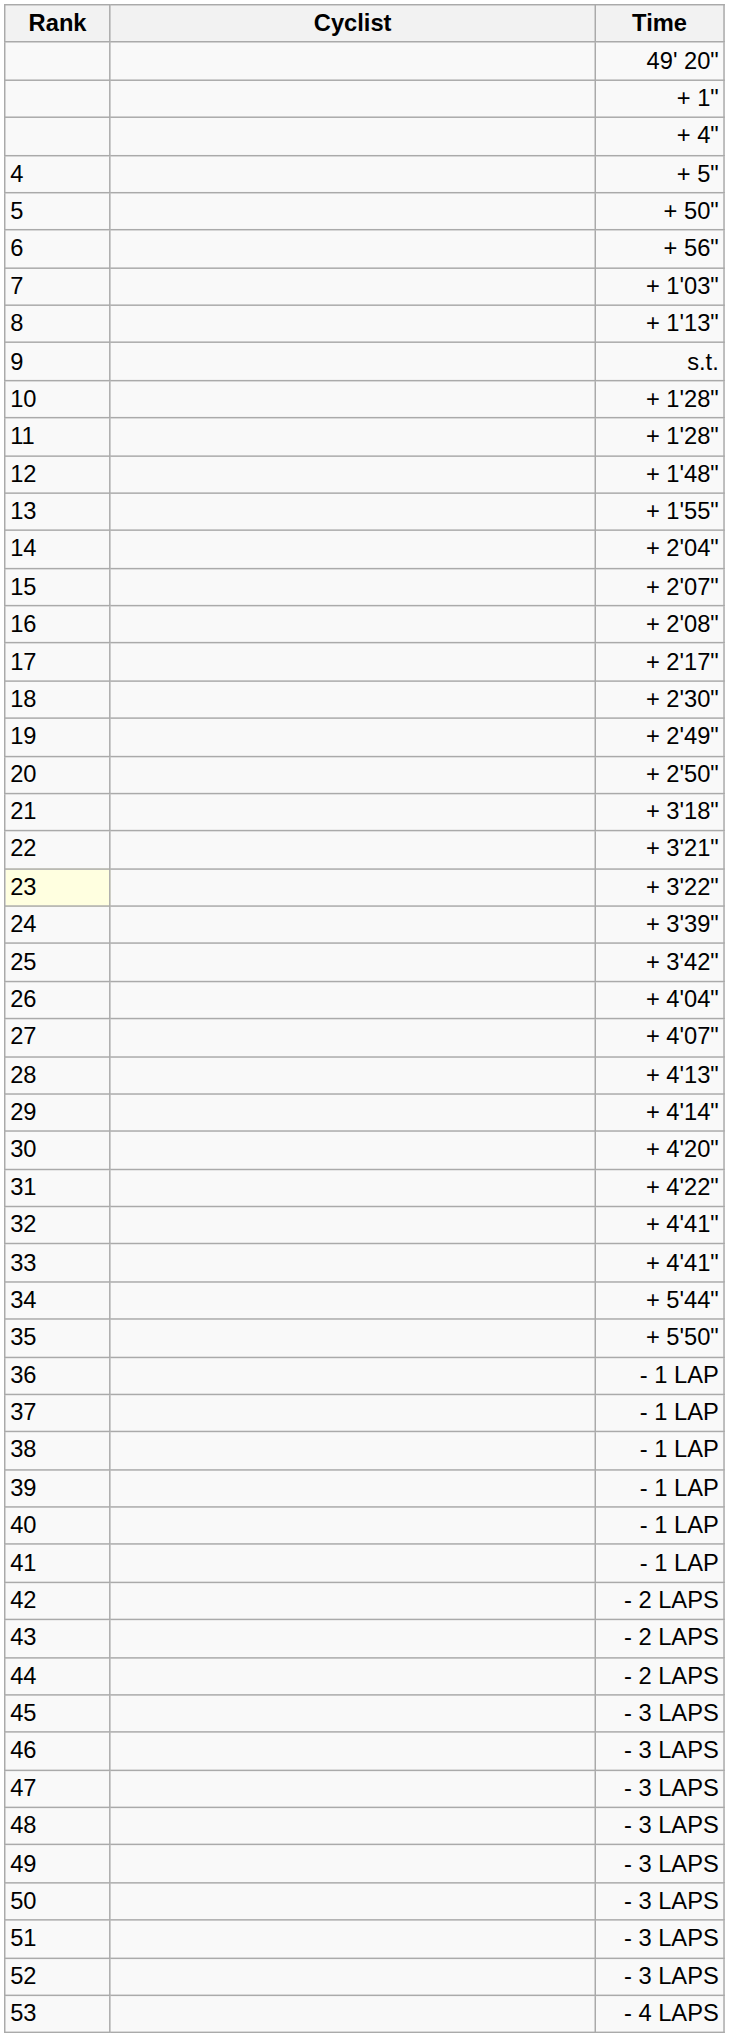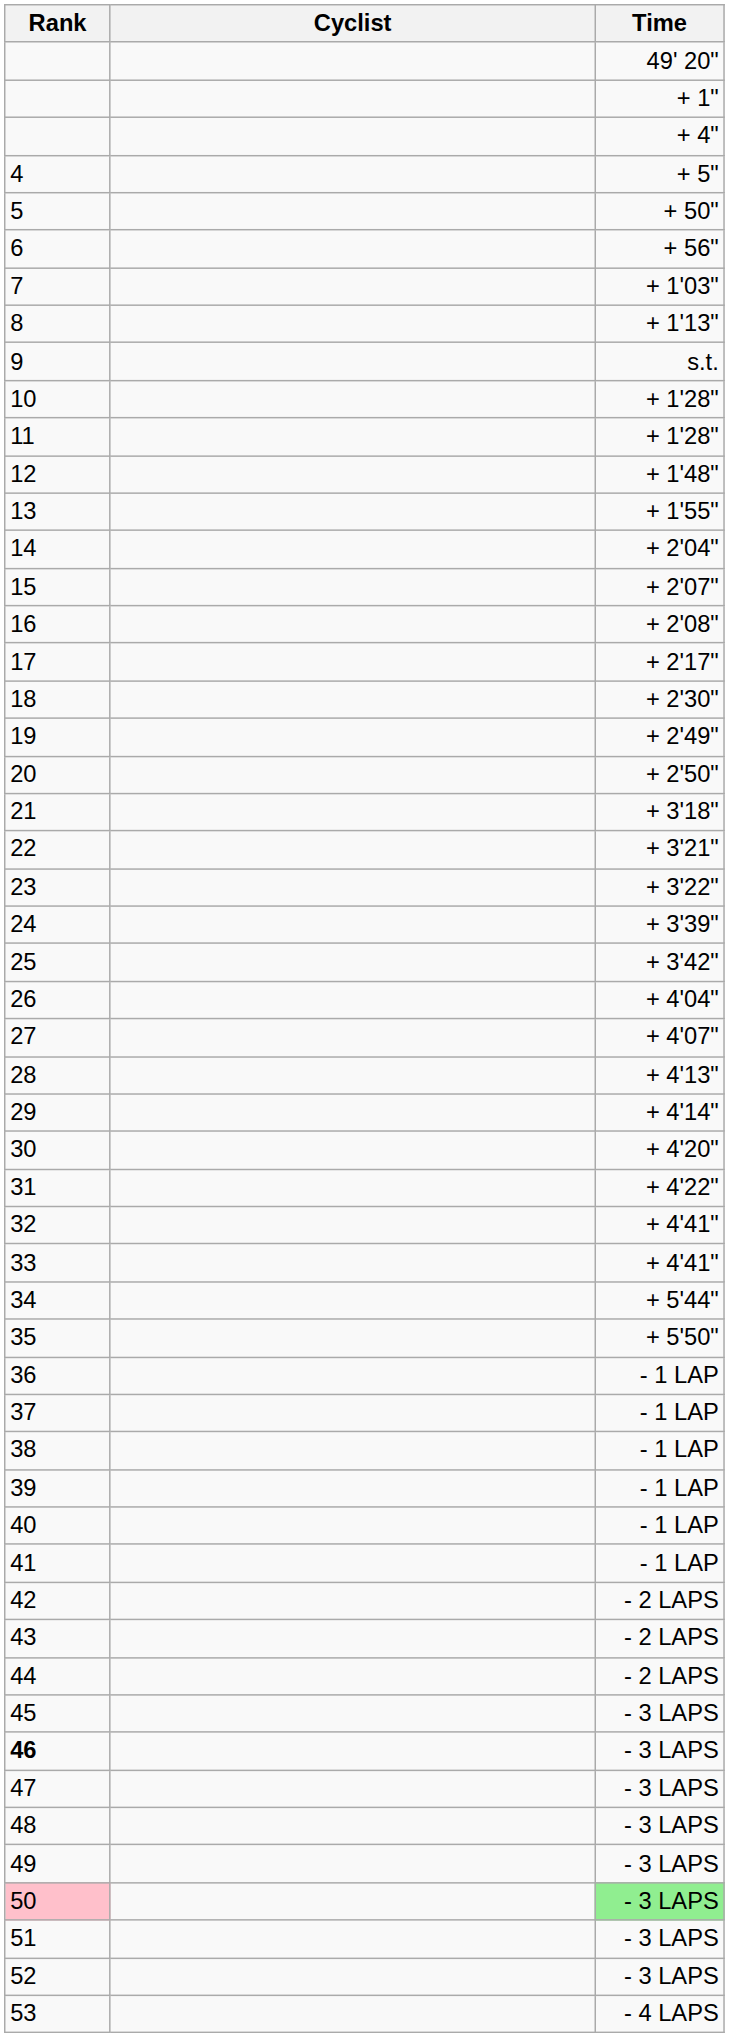(23, 887) lightyellow background -> (23, 887) no background
(23, 1750) normal -> (23, 1750) bold
(23, 1901) no background -> (23, 1901) pink background
(671, 1901) no background -> (671, 1901) lightgreen background
